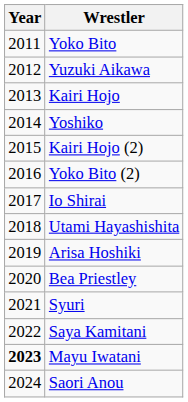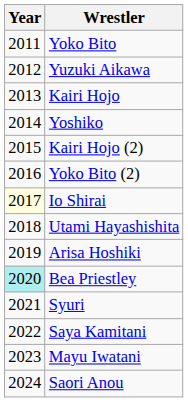(25, 200) no background -> (25, 200) lightyellow background
(25, 278) no background -> (25, 278) paleturquoise background
(25, 357) bold -> (25, 357) normal
